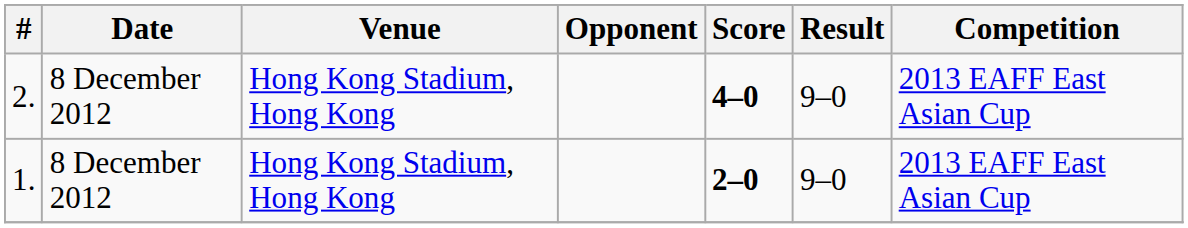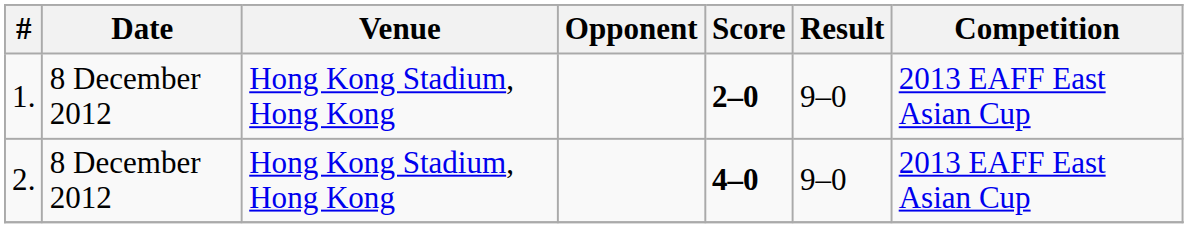rows swapped: (24, 179) <-> (24, 95)
